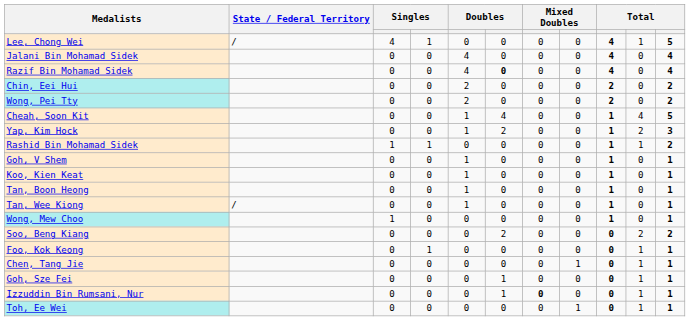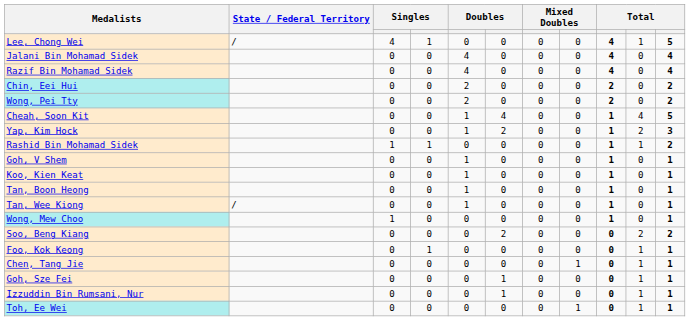(504, 71) bold -> (504, 71) normal
(541, 294) bold -> (541, 294) normal
